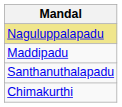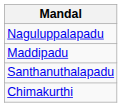(56, 33) khaki background -> (56, 33) no background
